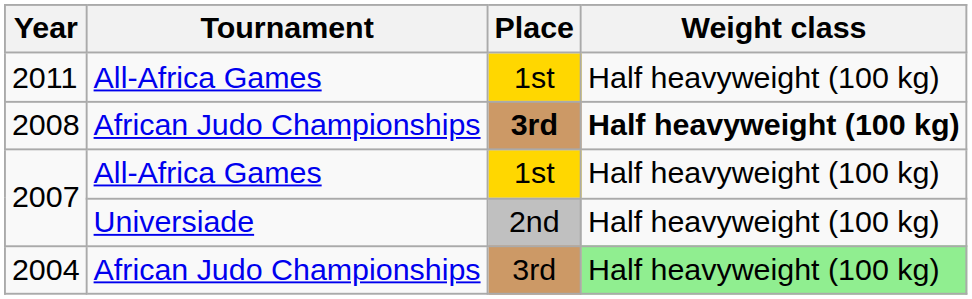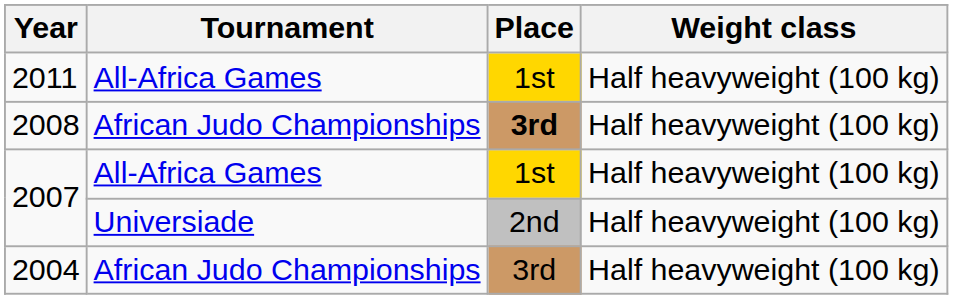(774, 125) bold -> (764, 125) normal
(764, 269) lightgreen background -> (764, 269) no background
